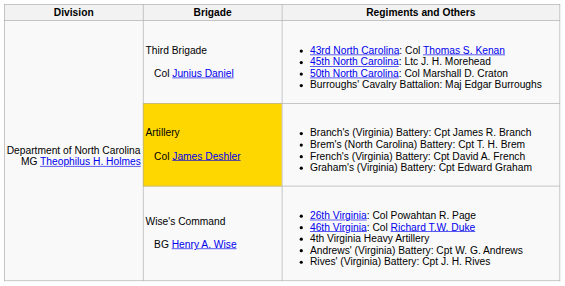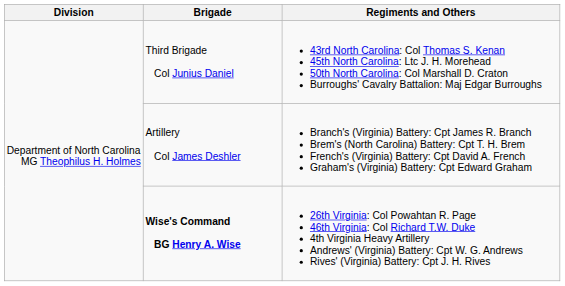(193, 144) gold background -> (193, 144) no background
(191, 233) normal -> (193, 233) bold
